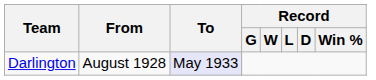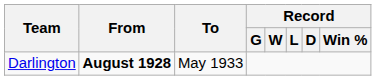(124, 63) normal -> (127, 63) bold
(206, 63) lavender background -> (211, 63) no background
